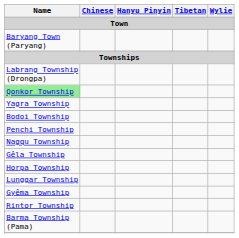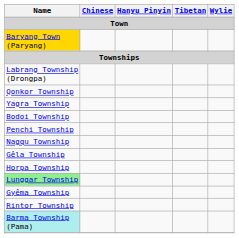(33, 40) no background -> (33, 40) gold background
(40, 91) lightgreen background -> (40, 91) no background
(42, 179) no background -> (42, 179) lightgreen background
(38, 221) no background -> (38, 221) paleturquoise background
